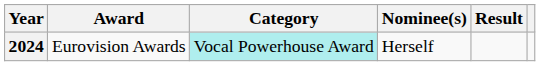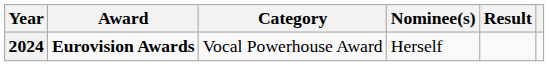(119, 46) normal -> (123, 46) bold
(284, 46) paleturquoise background -> (293, 46) no background
